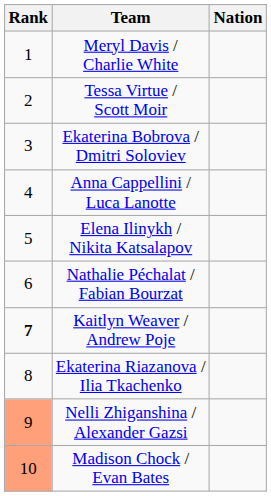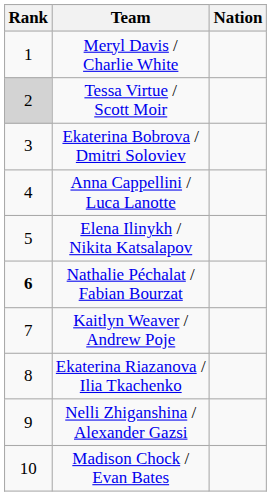(28, 100) no background -> (28, 100) lightgrey background
(28, 284) normal -> (28, 284) bold
(28, 330) bold -> (28, 330) normal
(28, 422) lightsalmon background -> (28, 422) no background
(28, 468) lightsalmon background -> (28, 468) no background
